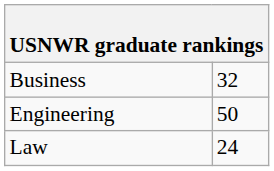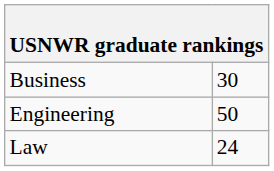(227, 79) 32 -> (227, 79) 30
